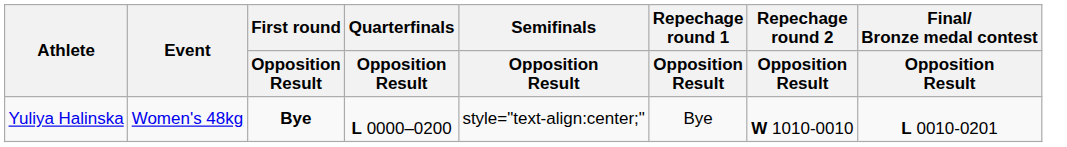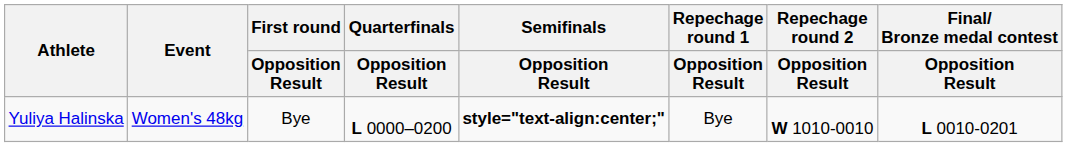(296, 119) bold -> (296, 119) normal
(554, 119) normal -> (564, 119) bold
